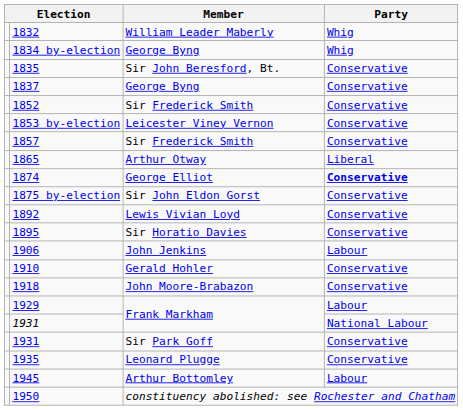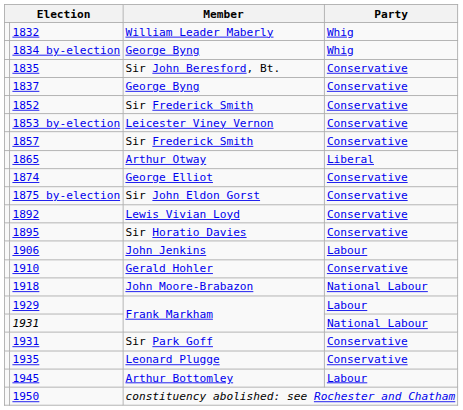(367, 178) bold -> (367, 178) normal
(367, 287) Conservative -> (377, 287) National Labour
